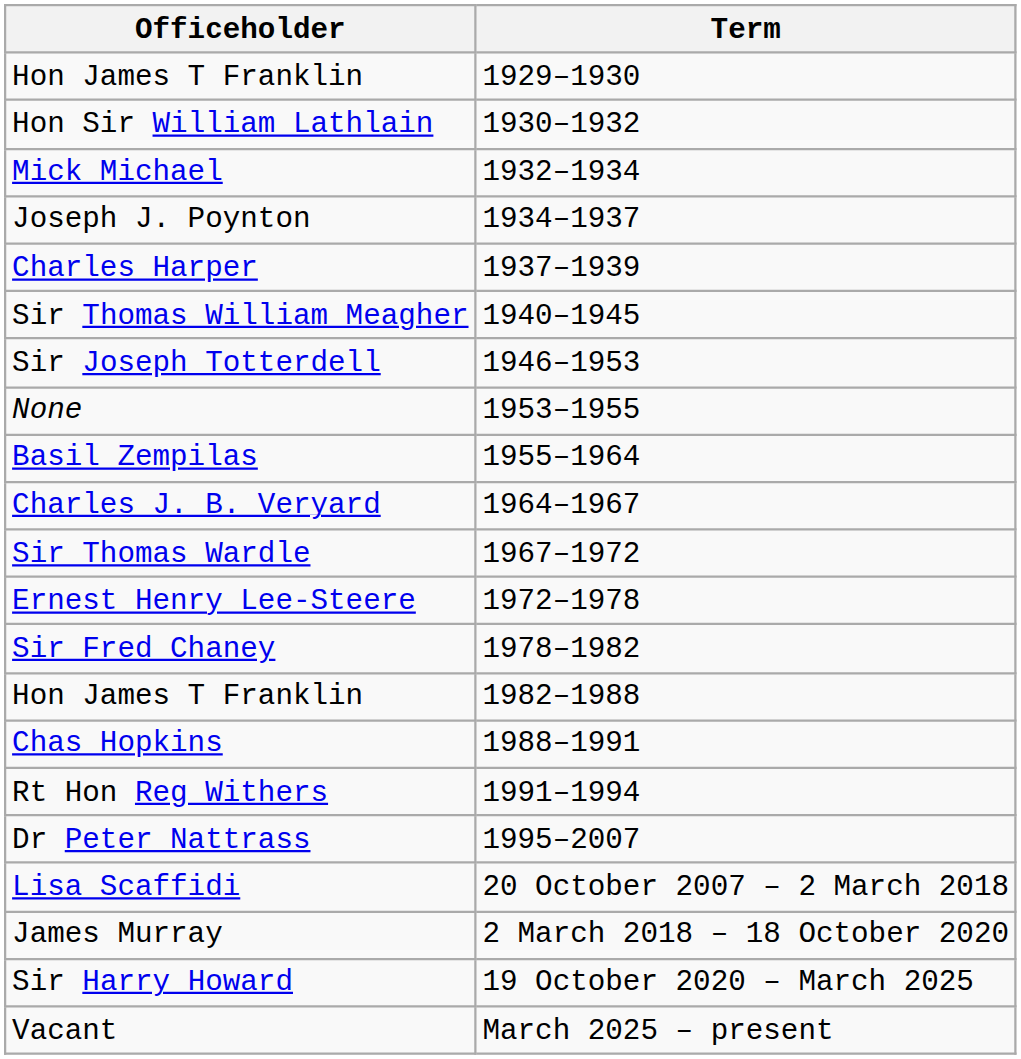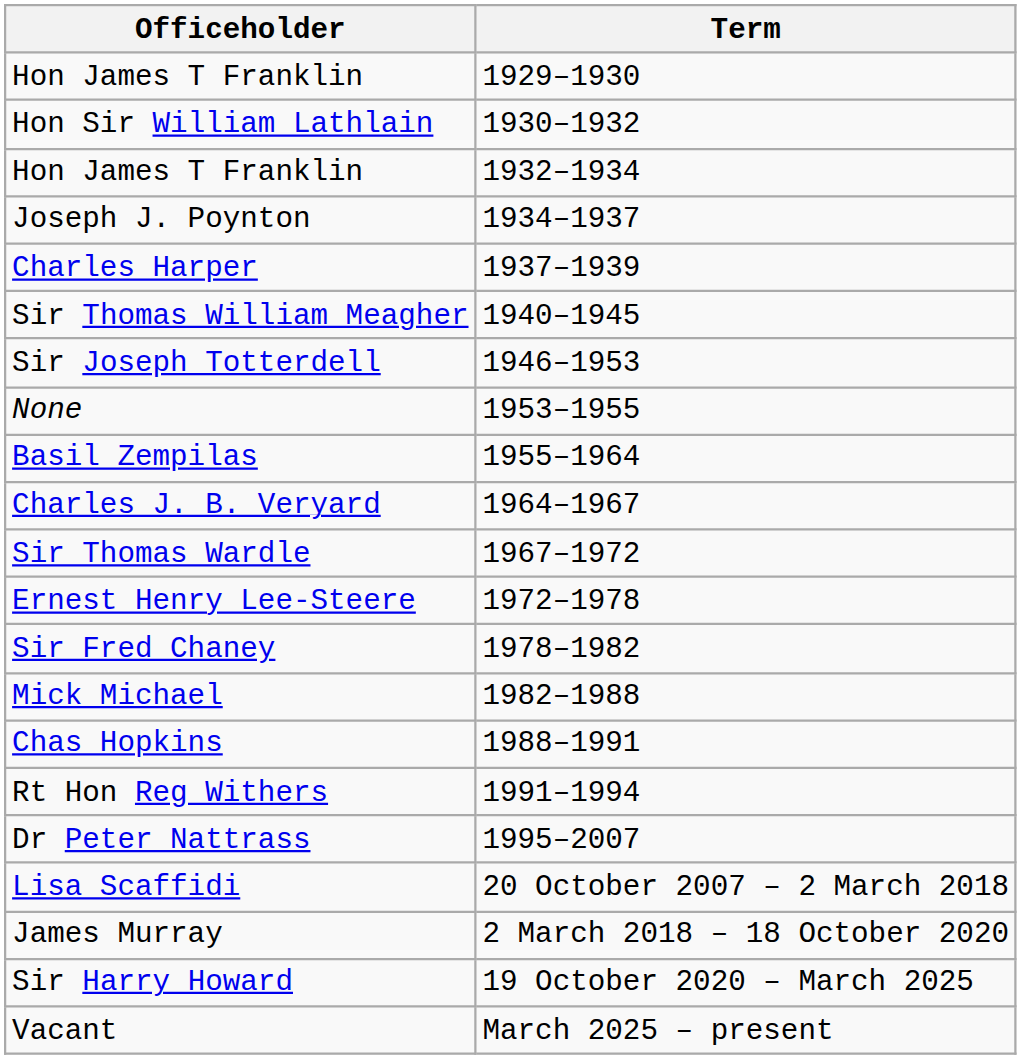(117, 172) Mick Michael -> (188, 172) Hon James T Franklin
(188, 696) Hon James T Franklin -> (117, 696) Mick Michael
